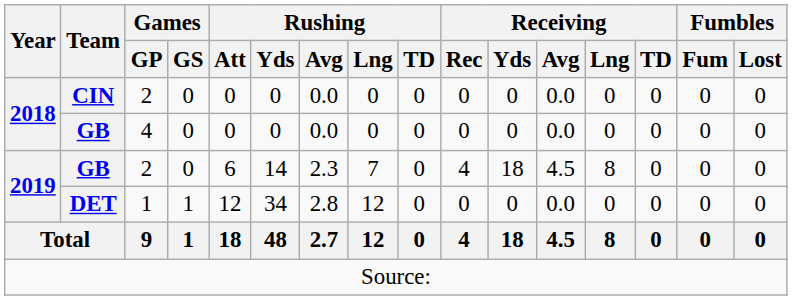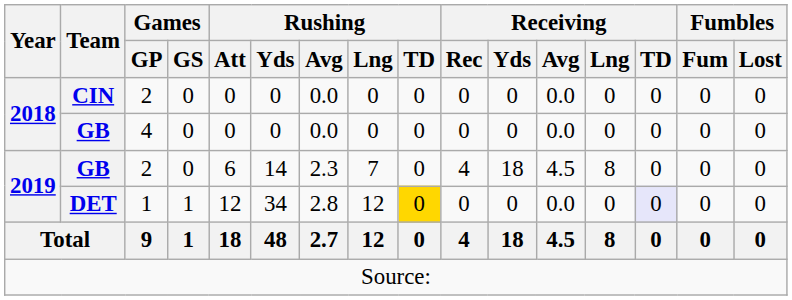(419, 204) no background -> (419, 204) gold background
(656, 204) no background -> (656, 204) lavender background
